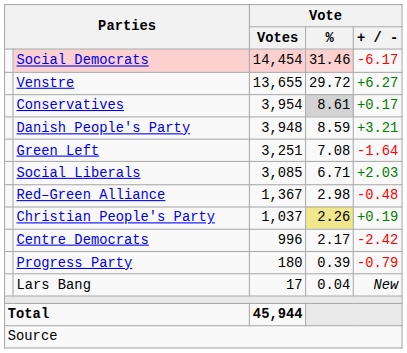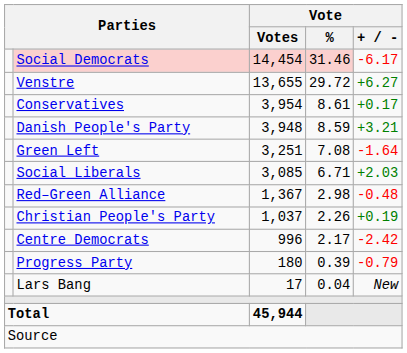(334, 106) lightgrey background -> (334, 106) no background
(334, 218) khaki background -> (334, 218) no background
